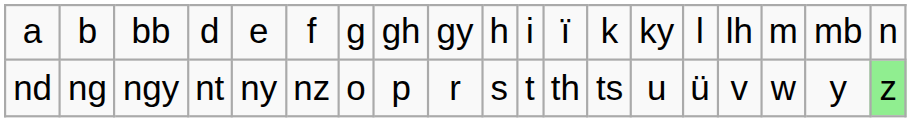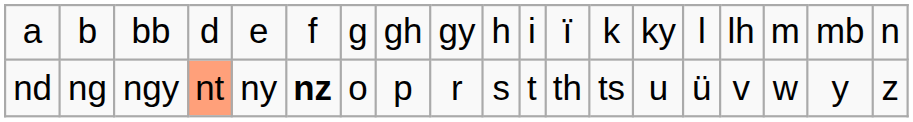(210, 87) no background -> (210, 87) lightsalmon background
(312, 87) normal -> (313, 87) bold
(888, 87) lightgreen background -> (890, 87) no background
